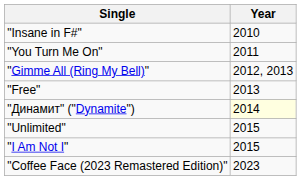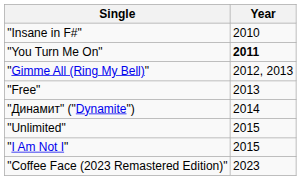(246, 52) normal -> (246, 52) bold
(246, 109) lightyellow background -> (246, 109) no background
